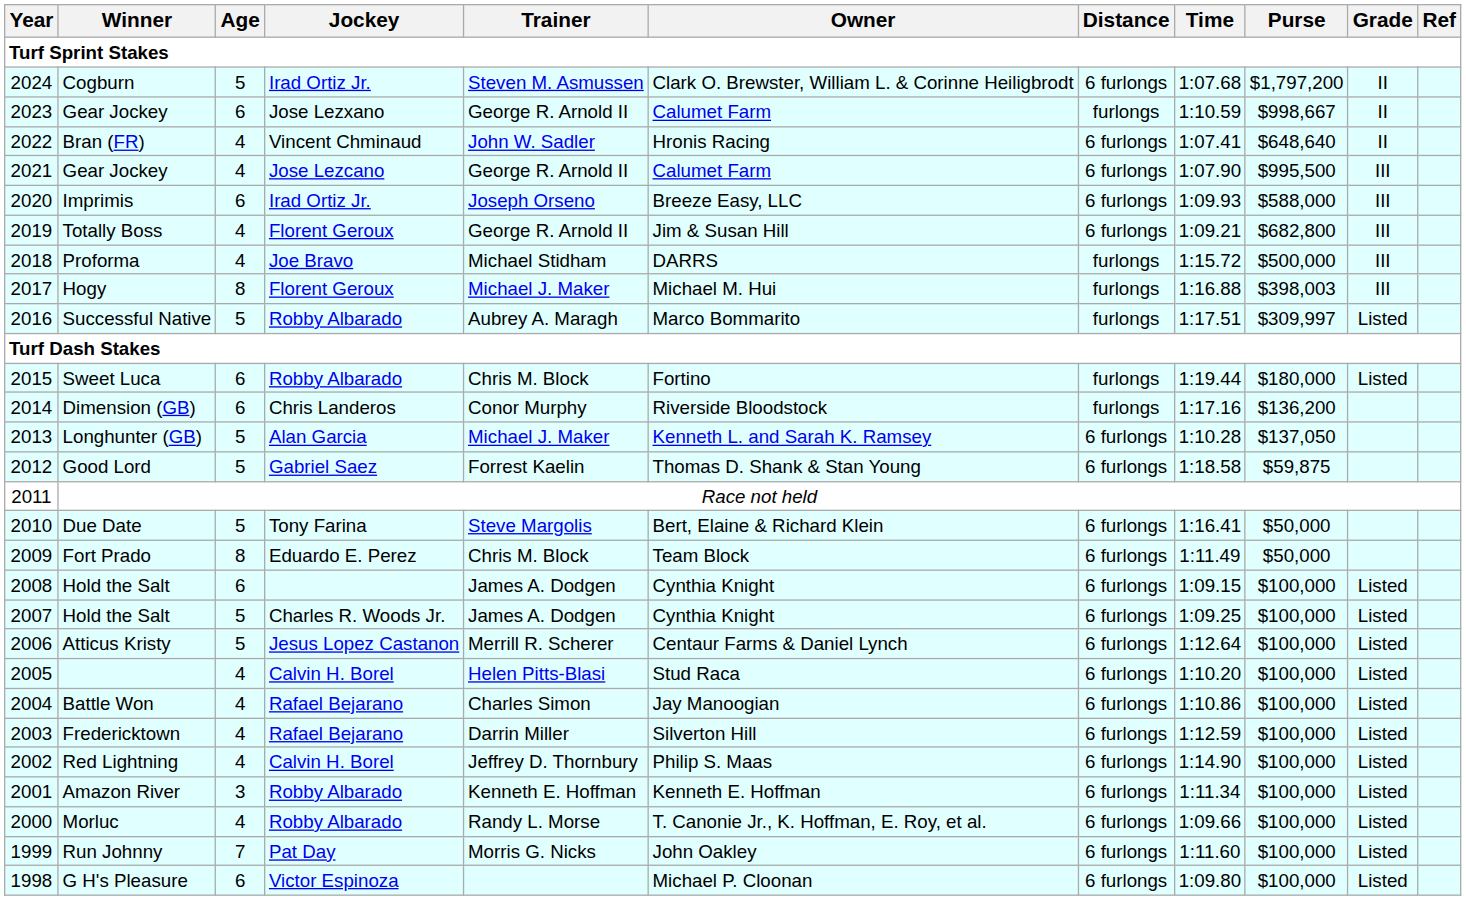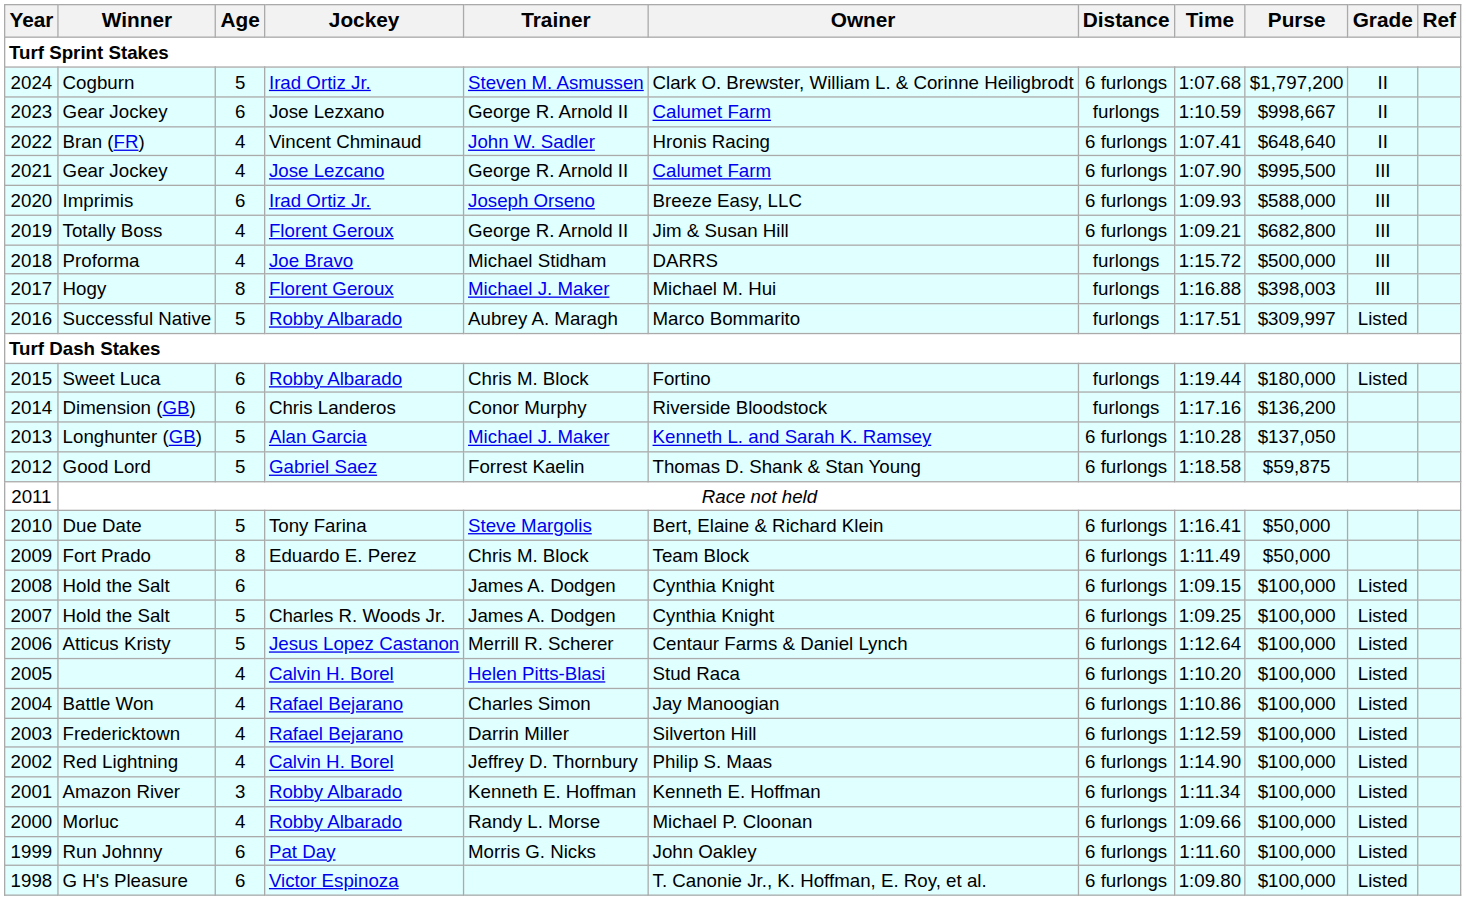(820, 821) T. Canonie Jr., K. Hoffman, E. Roy, et al. -> (732, 821) Michael P. Cloonan
(240, 851) 7 -> (240, 851) 6
(732, 881) Michael P. Cloonan -> (820, 881) T. Canonie Jr., K. Hoffman, E. Roy, et al.
